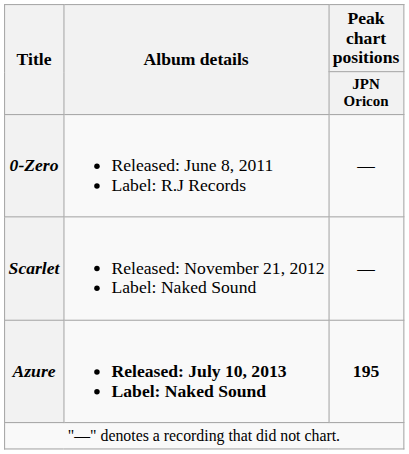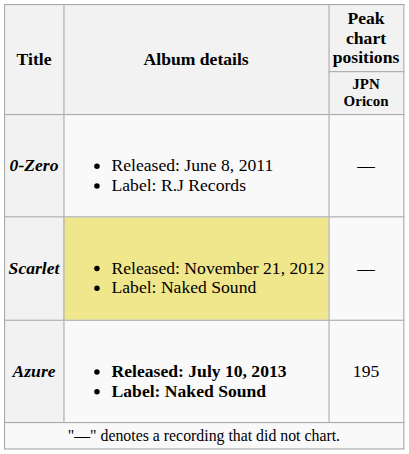(196, 278) no background -> (196, 278) khaki background
(366, 371) bold -> (366, 371) normal
